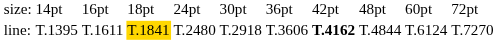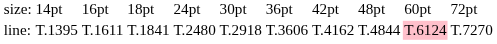(148, 30) gold background -> (148, 30) no background
(334, 30) bold -> (333, 30) normal
(426, 30) no background -> (425, 30) pink background
